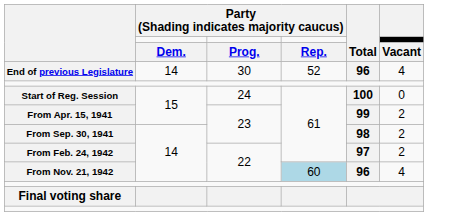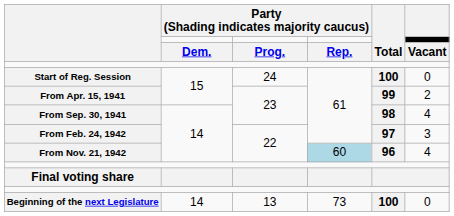- row: (70, 71)
(402, 133) 2 -> (427, 114) 4
(402, 152) 2 -> (427, 133) 3
+ row: (83, 202)
